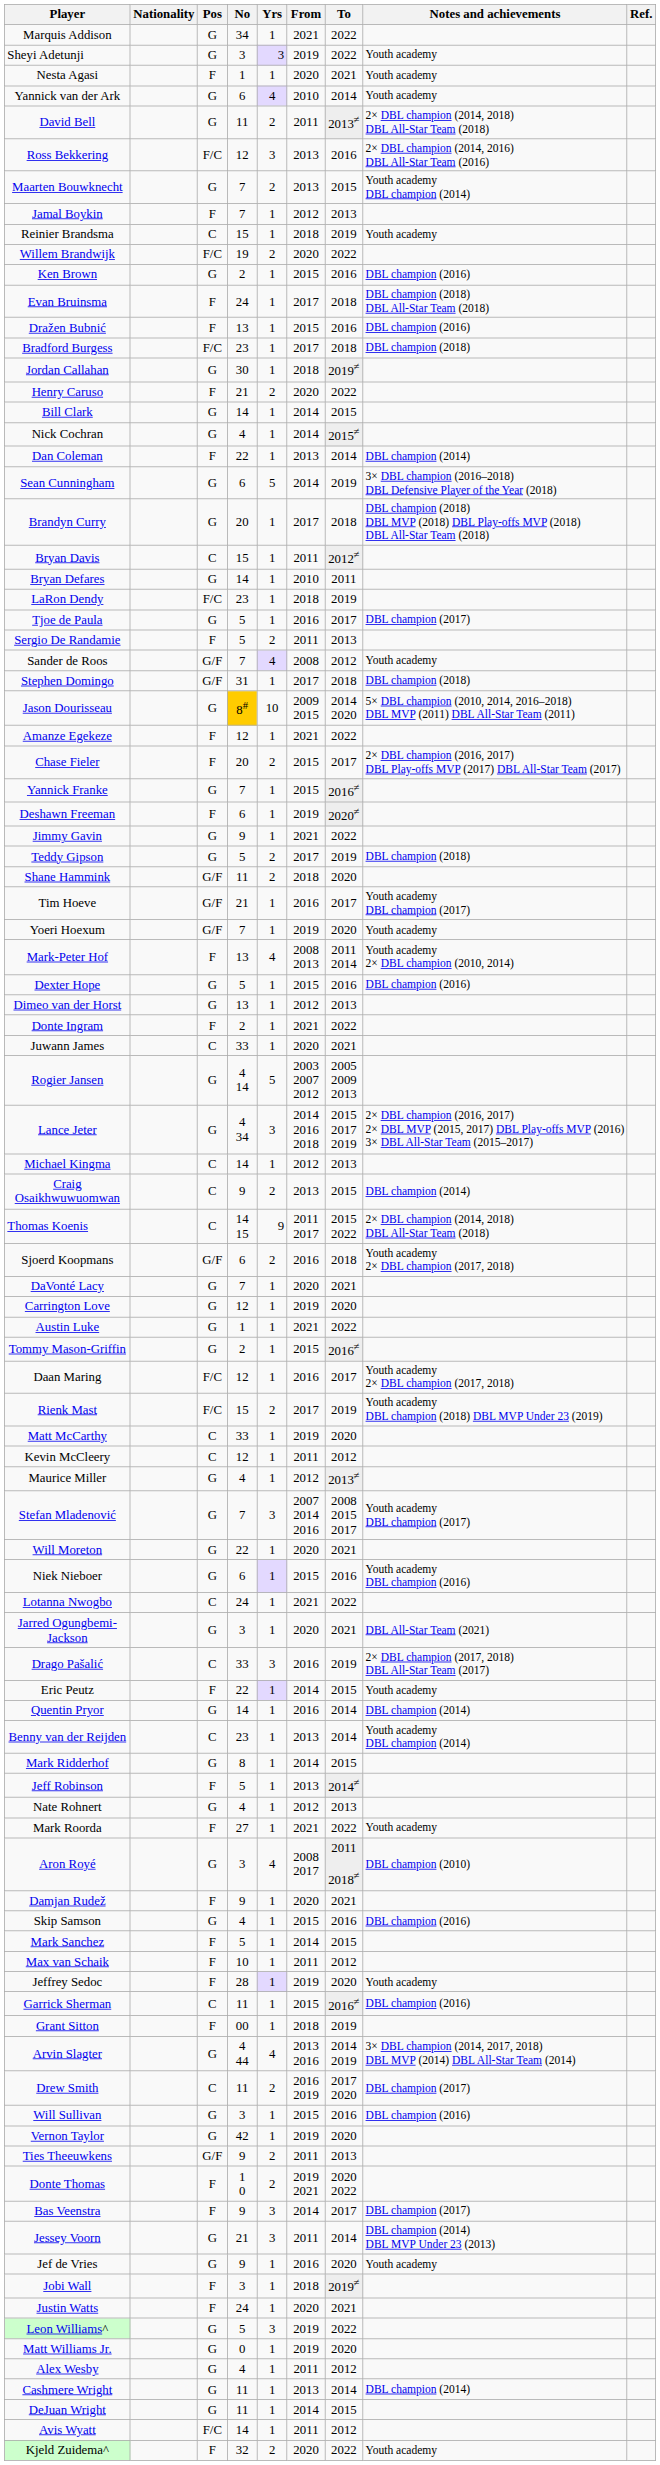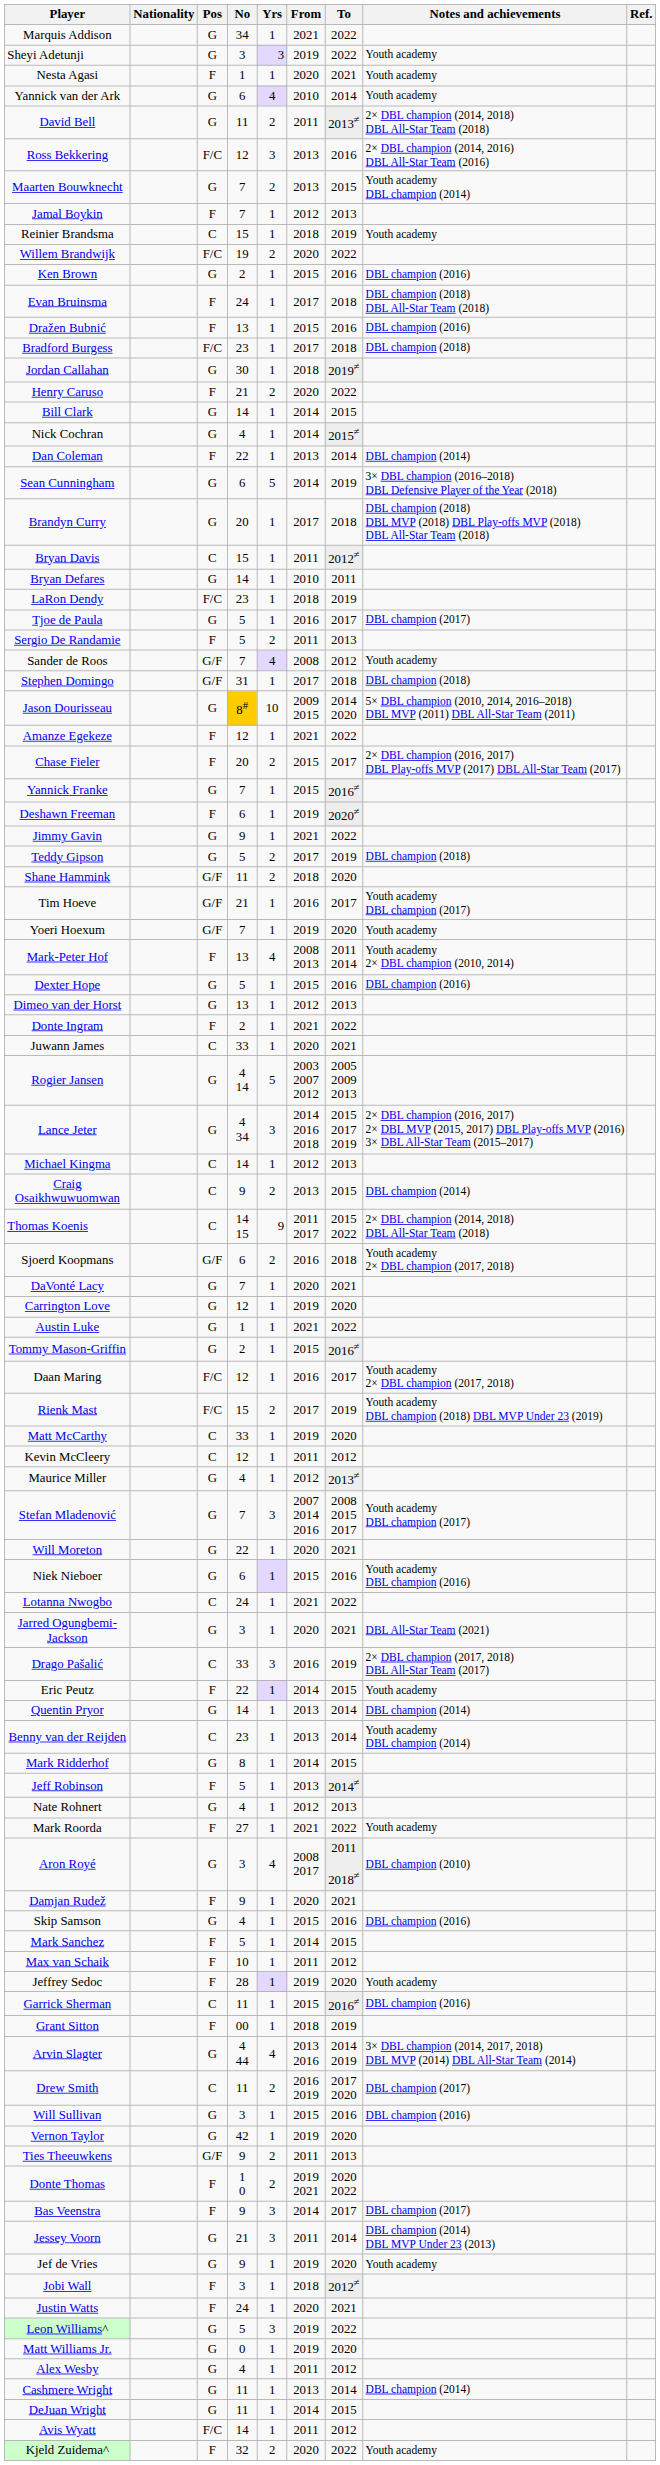(306, 1710) 2016 -> (306, 1710) 2013
(306, 2264) 2016 -> (306, 2264) 2019
(344, 2286) 2019≠ -> (344, 2286) 2012≠
